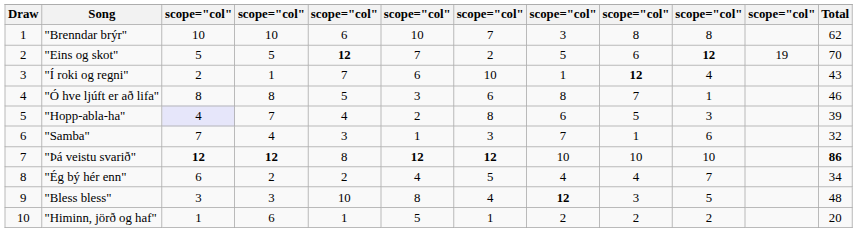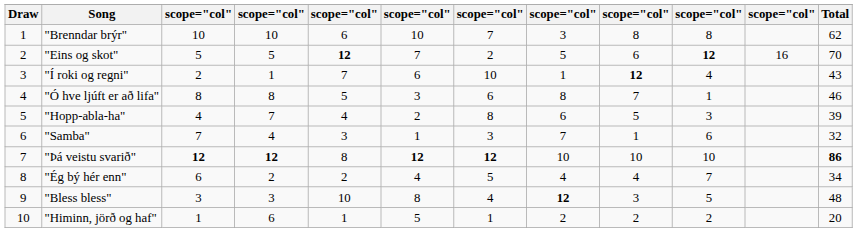(782, 55) 19 -> (782, 55) 16
(198, 116) lavender background -> (198, 116) no background
